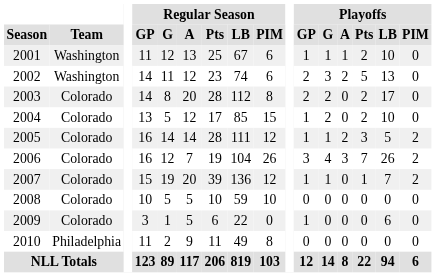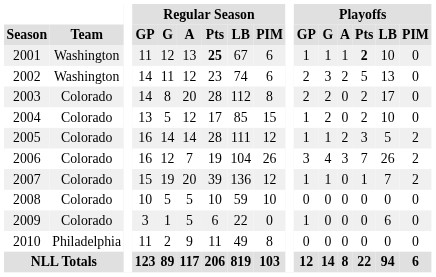(215, 55) normal -> (215, 55) bold
(364, 55) normal -> (364, 55) bold
